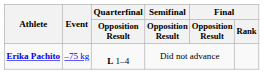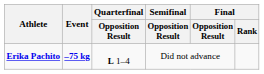(77, 56) normal -> (77, 56) bold
